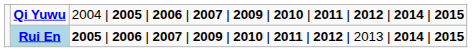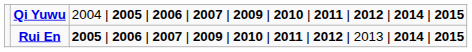(40, 36) lightblue background -> (40, 36) no background
